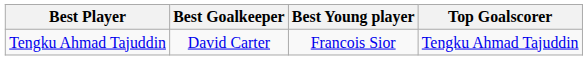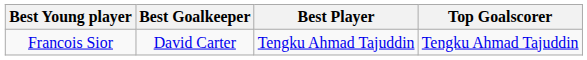columns swapped: (88, 17) <-> (353, 17)
